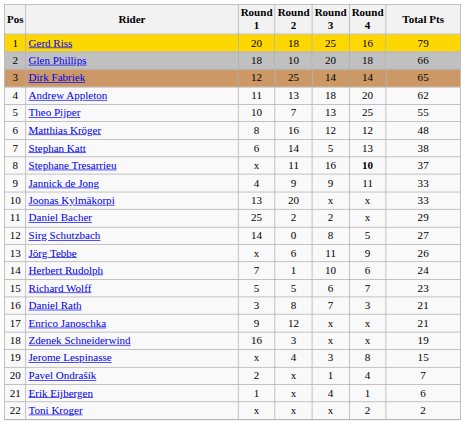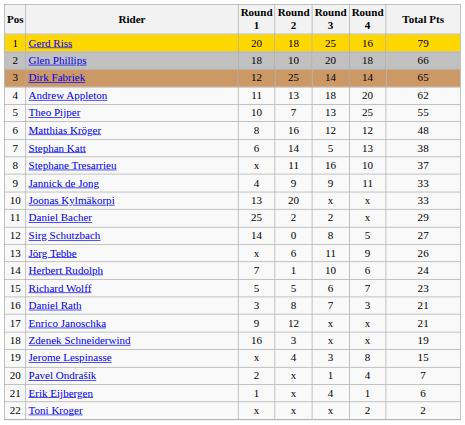(368, 165) bold -> (368, 165) normal
